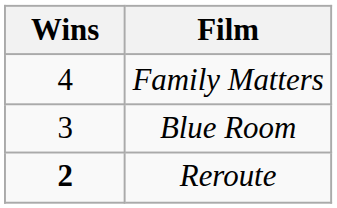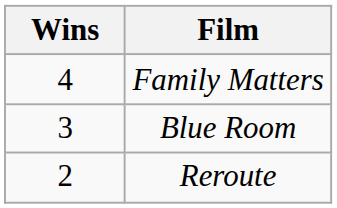(65, 176) bold -> (65, 176) normal
